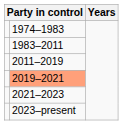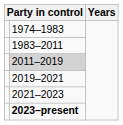(38, 62) no background -> (37, 62) lightgrey background
(38, 78) lightsalmon background -> (38, 78) no background
(44, 111) normal -> (45, 111) bold
